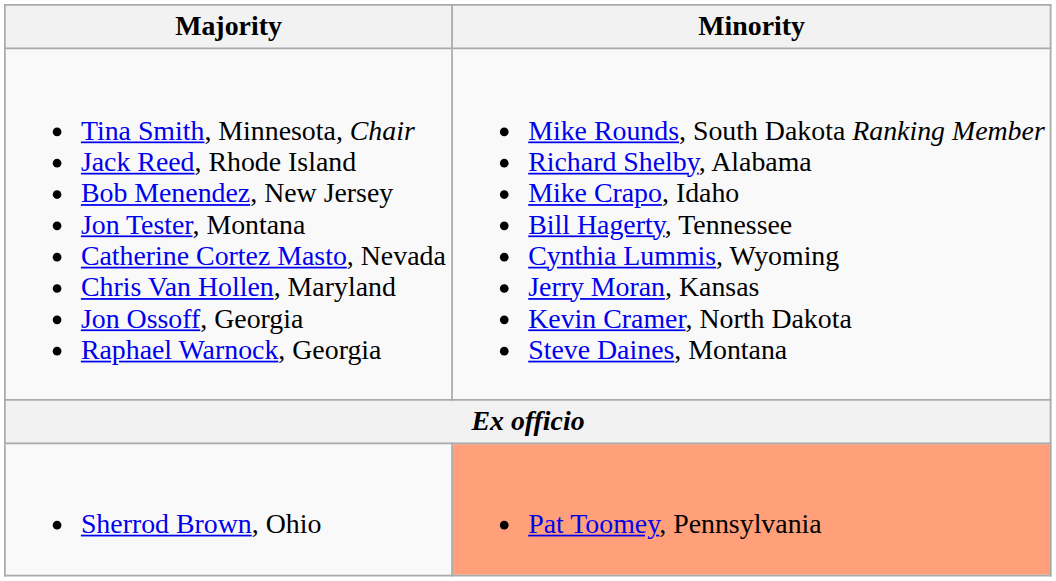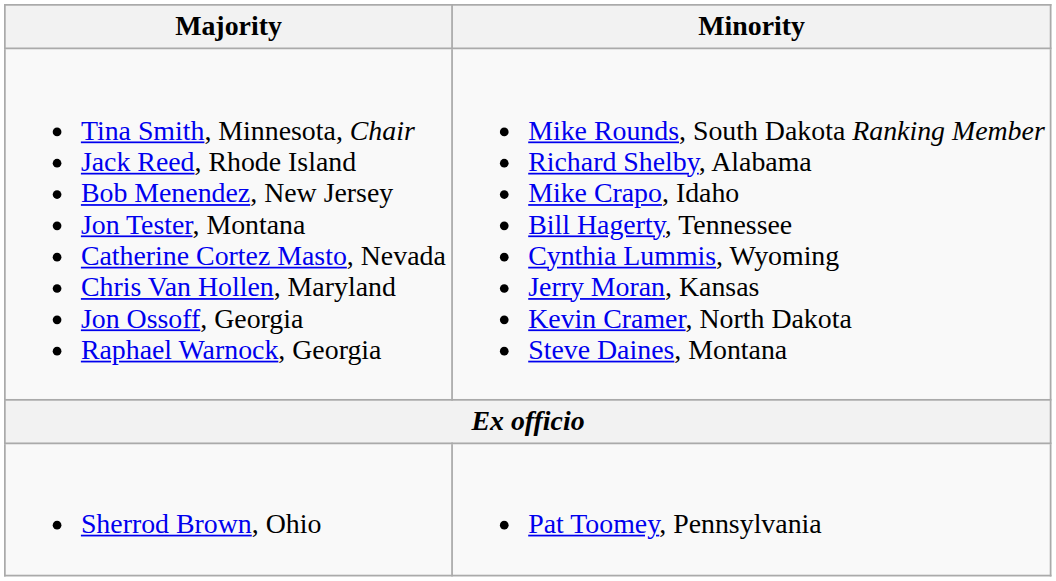(752, 525) lightsalmon background -> (752, 525) no background
